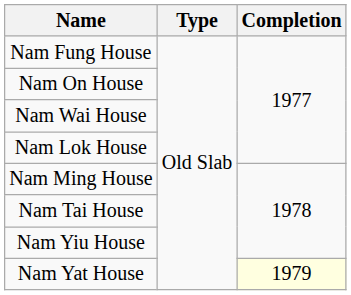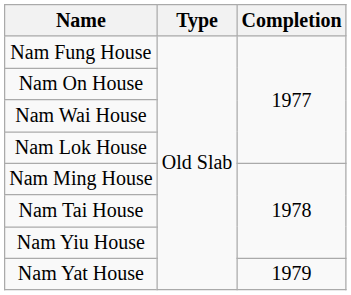(292, 274) lightyellow background -> (292, 274) no background
